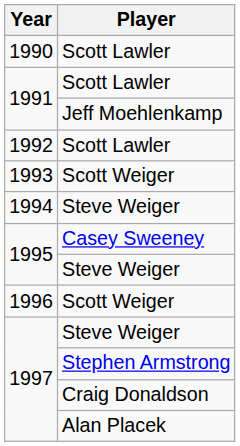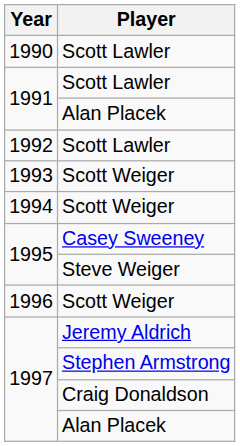(142, 113) Jeff Moehlenkamp -> (114, 113) Alan Placek
(121, 207) Steve Weiger -> (118, 207) Scott Weiger
(121, 332) Steve Weiger -> (127, 332) Jeremy Aldrich
